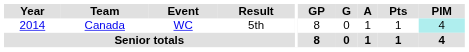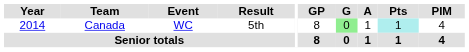(347, 25) no background -> (347, 25) lightgreen background
(398, 25) no background -> (398, 25) paleturquoise background
(442, 25) paleturquoise background -> (442, 25) no background
